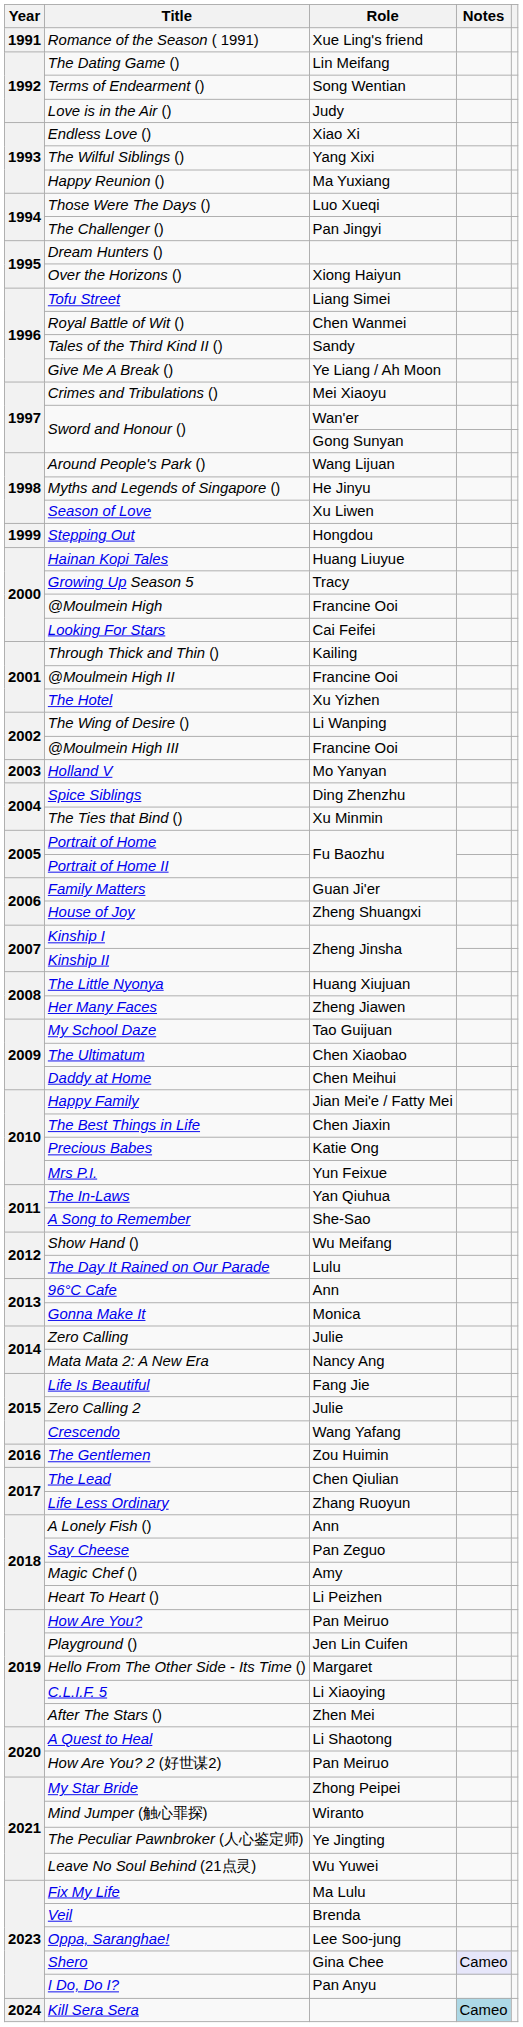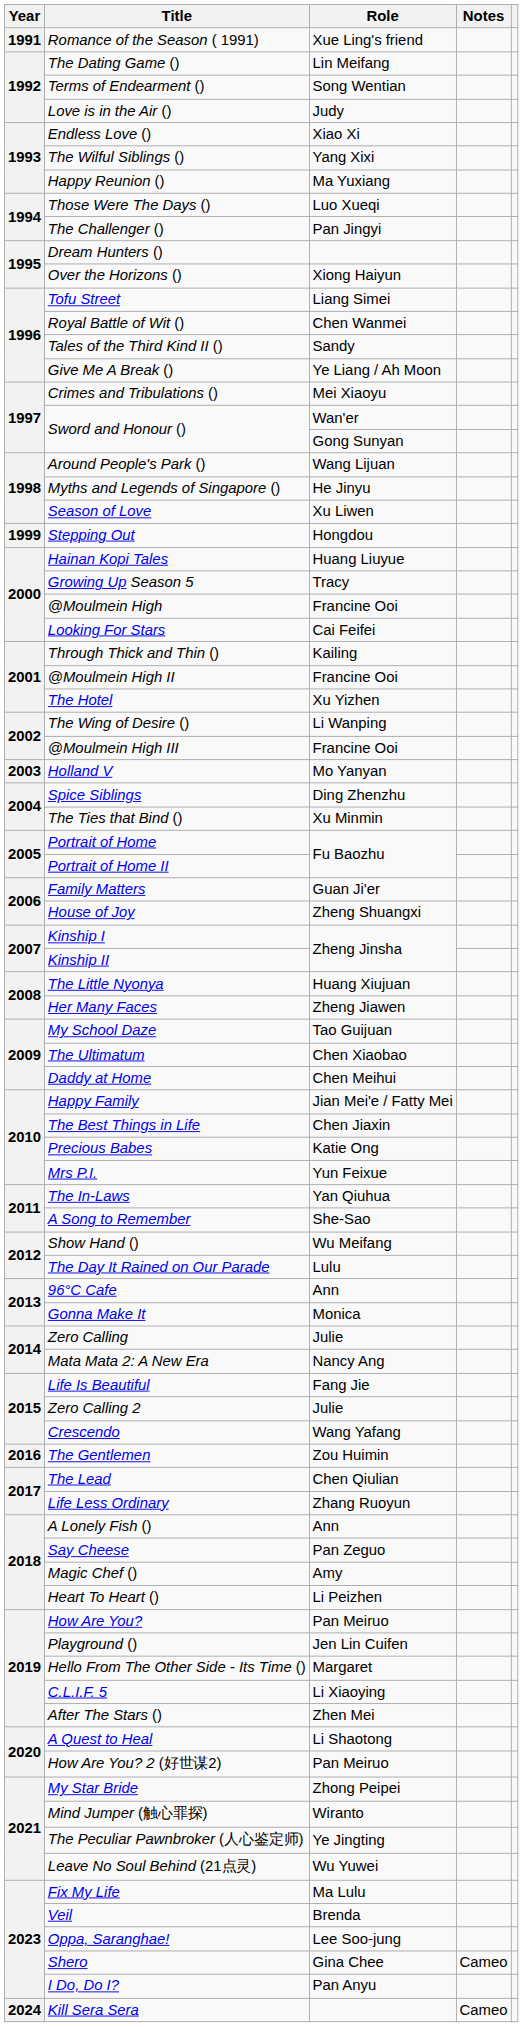(484, 1962) lavender background -> (484, 1962) no background
(484, 2009) lightblue background -> (484, 2009) no background
